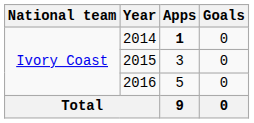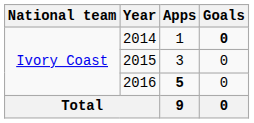(180, 39) bold -> (180, 39) normal
(224, 39) normal -> (224, 39) bold
(180, 84) normal -> (180, 84) bold
